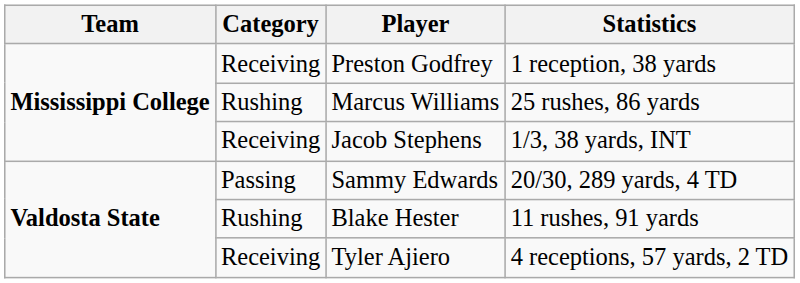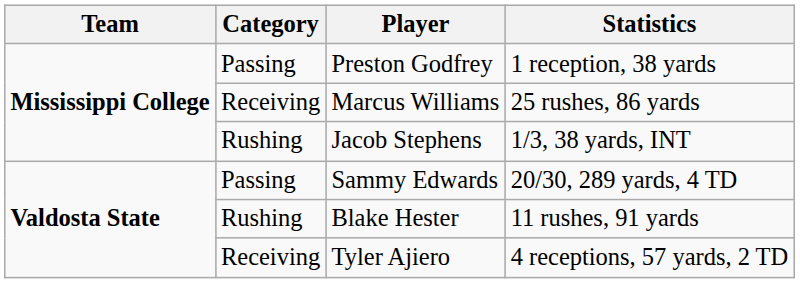(271, 63) Receiving -> (258, 63) Passing
(262, 102) Rushing -> (271, 102) Receiving
(271, 140) Receiving -> (262, 140) Rushing
